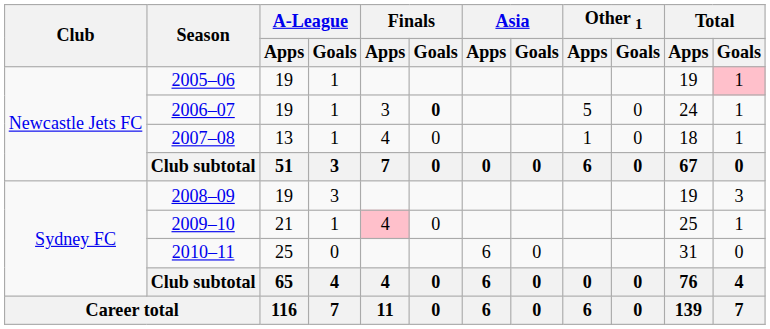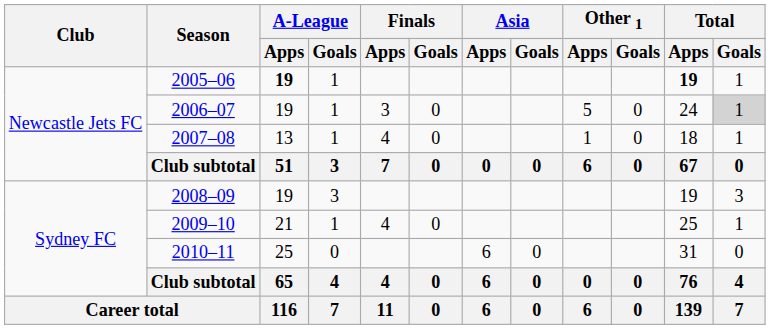(284, 80) normal -> (284, 80) bold
(688, 80) normal -> (688, 80) bold
(739, 80) pink background -> (739, 80) no background
(436, 109) bold -> (436, 109) normal
(739, 109) no background -> (739, 109) lightgrey background
(385, 224) pink background -> (385, 224) no background
